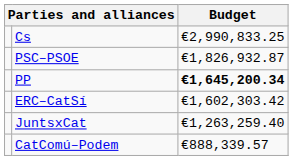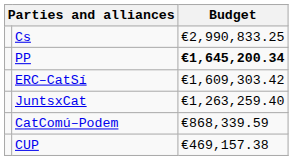- row: (47, 59)
(233, 102) €1,602,303.42 -> (233, 80) €1,609,303.42
(225, 145) €888,339.57 -> (225, 123) €868,339.59
+ row: (27, 145)
